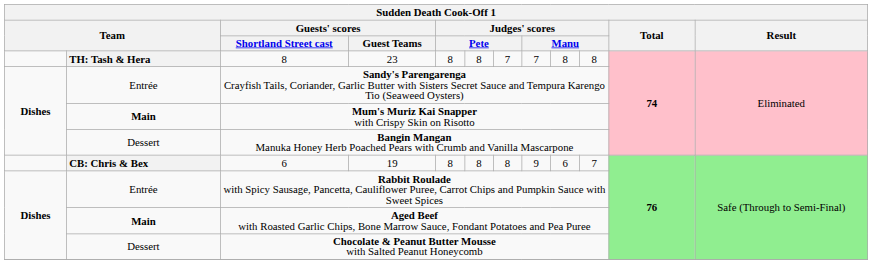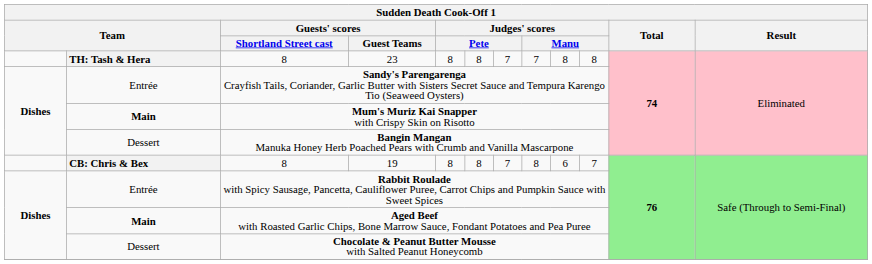(284, 163) 6 -> (284, 163) 8
(508, 163) 8 -> (508, 163) 7
(536, 163) 9 -> (536, 163) 8
